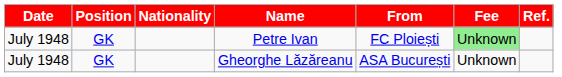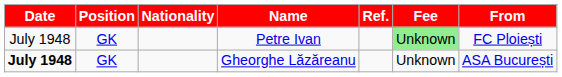columns swapped: (405, 16) <-> (537, 16)
(38, 61) normal -> (40, 61) bold
